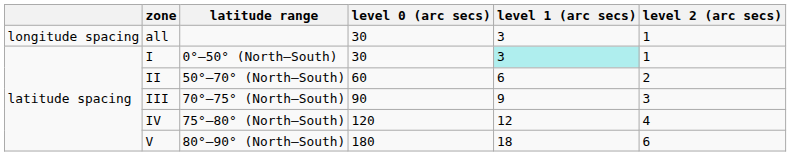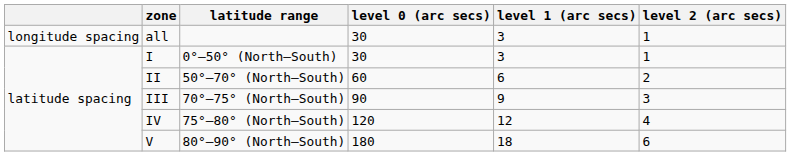(501, 57) paleturquoise background -> (501, 57) no background
